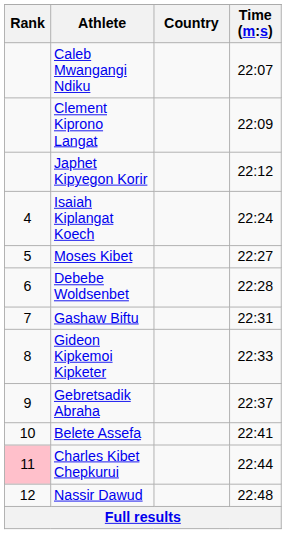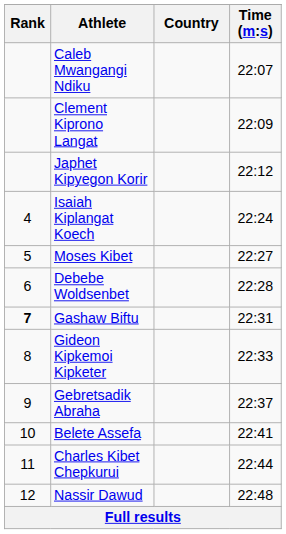(28, 318) normal -> (28, 318) bold
(28, 464) pink background -> (28, 464) no background
